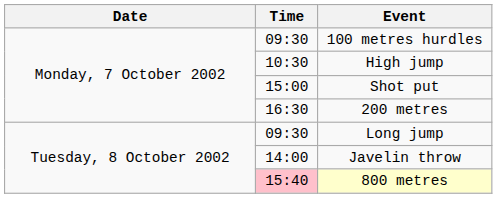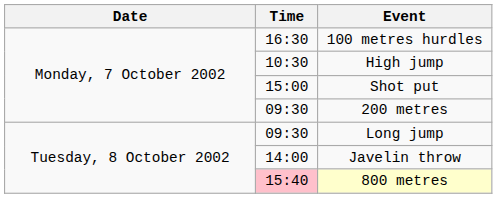(287, 40) 09:30 -> (287, 40) 16:30
(287, 110) 16:30 -> (287, 110) 09:30
